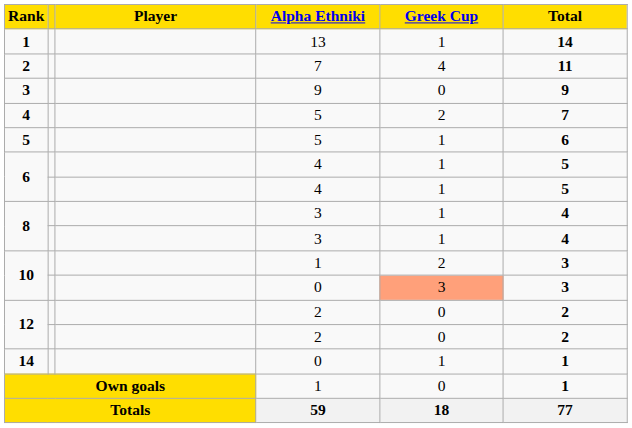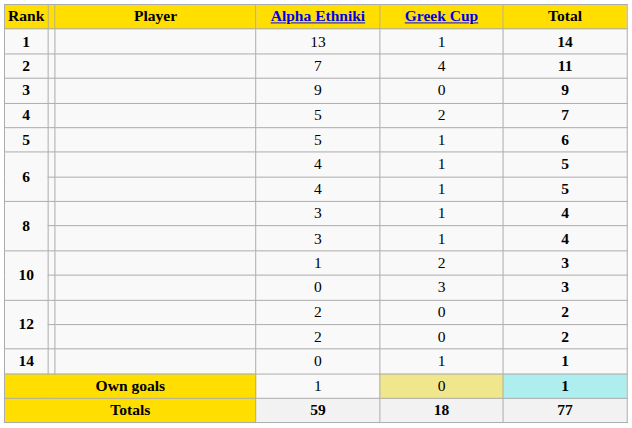(442, 287) lightsalmon background -> (442, 287) no background
(442, 386) no background -> (442, 386) khaki background
(565, 386) no background -> (565, 386) paleturquoise background
